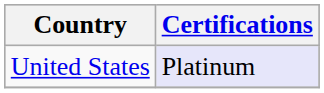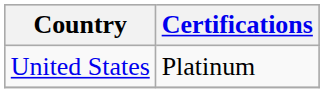(208, 66) lavender background -> (208, 66) no background
